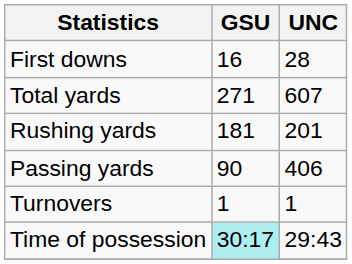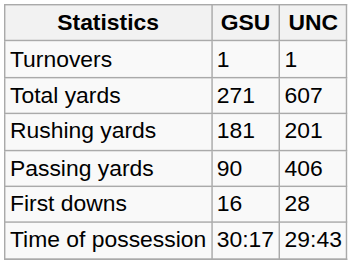rows swapped: (68, 58) <-> (61, 204)
(245, 240) paleturquoise background -> (245, 240) no background
